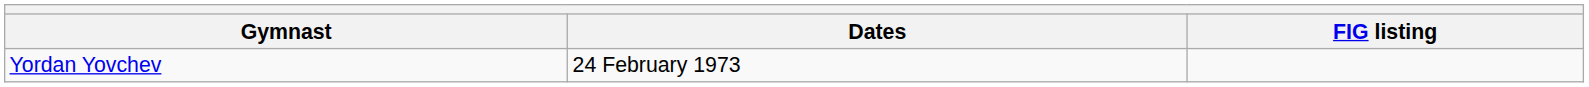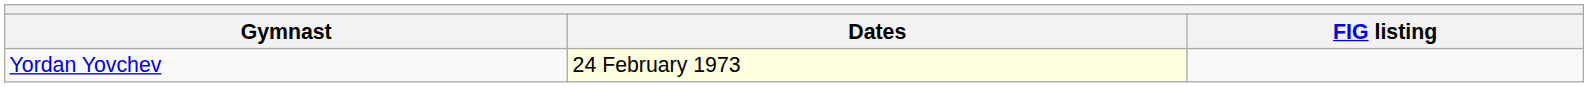(657, 64) no background -> (657, 64) lightyellow background
